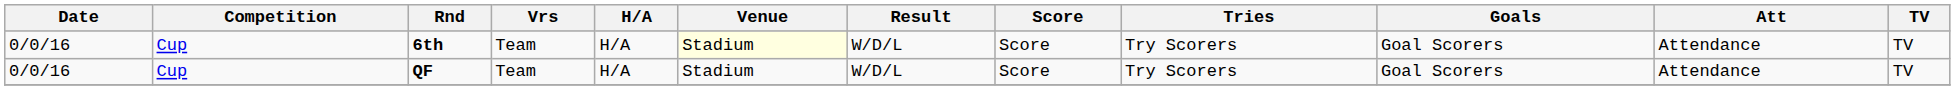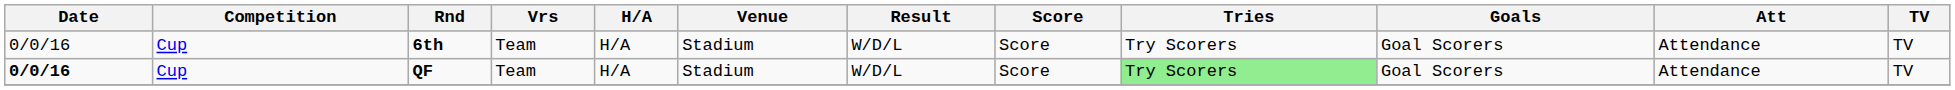(718, 45) lightyellow background -> (718, 45) no background
(40, 72) normal -> (40, 72) bold
(1181, 72) no background -> (1181, 72) lightgreen background
